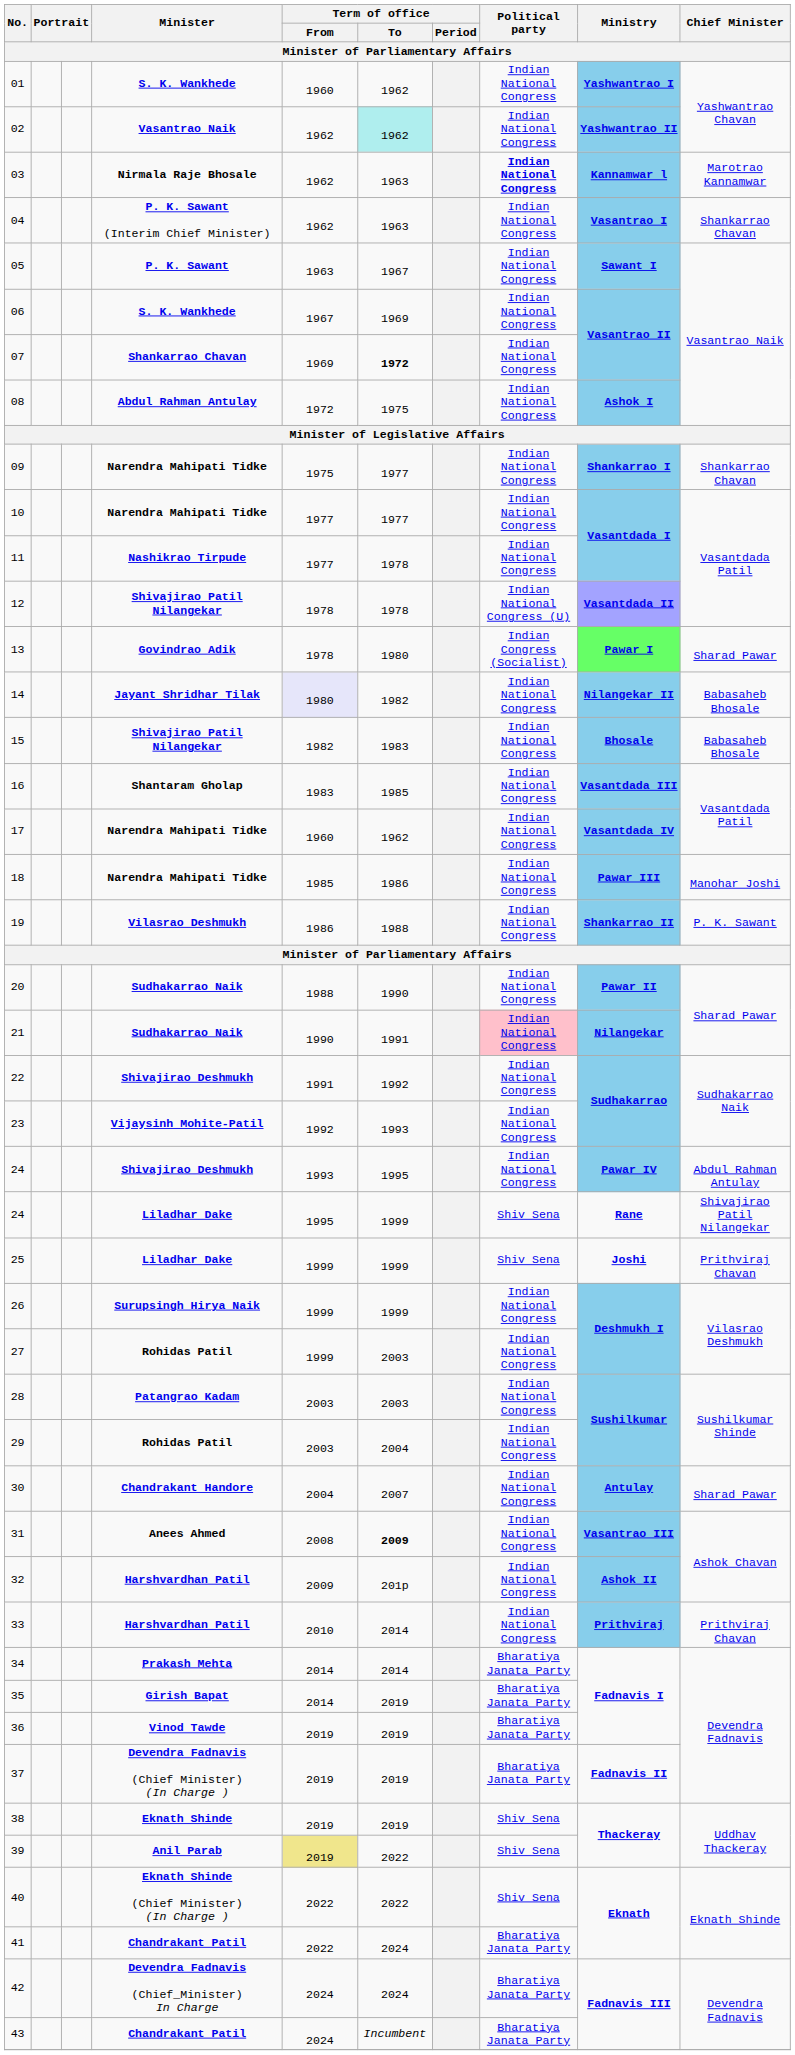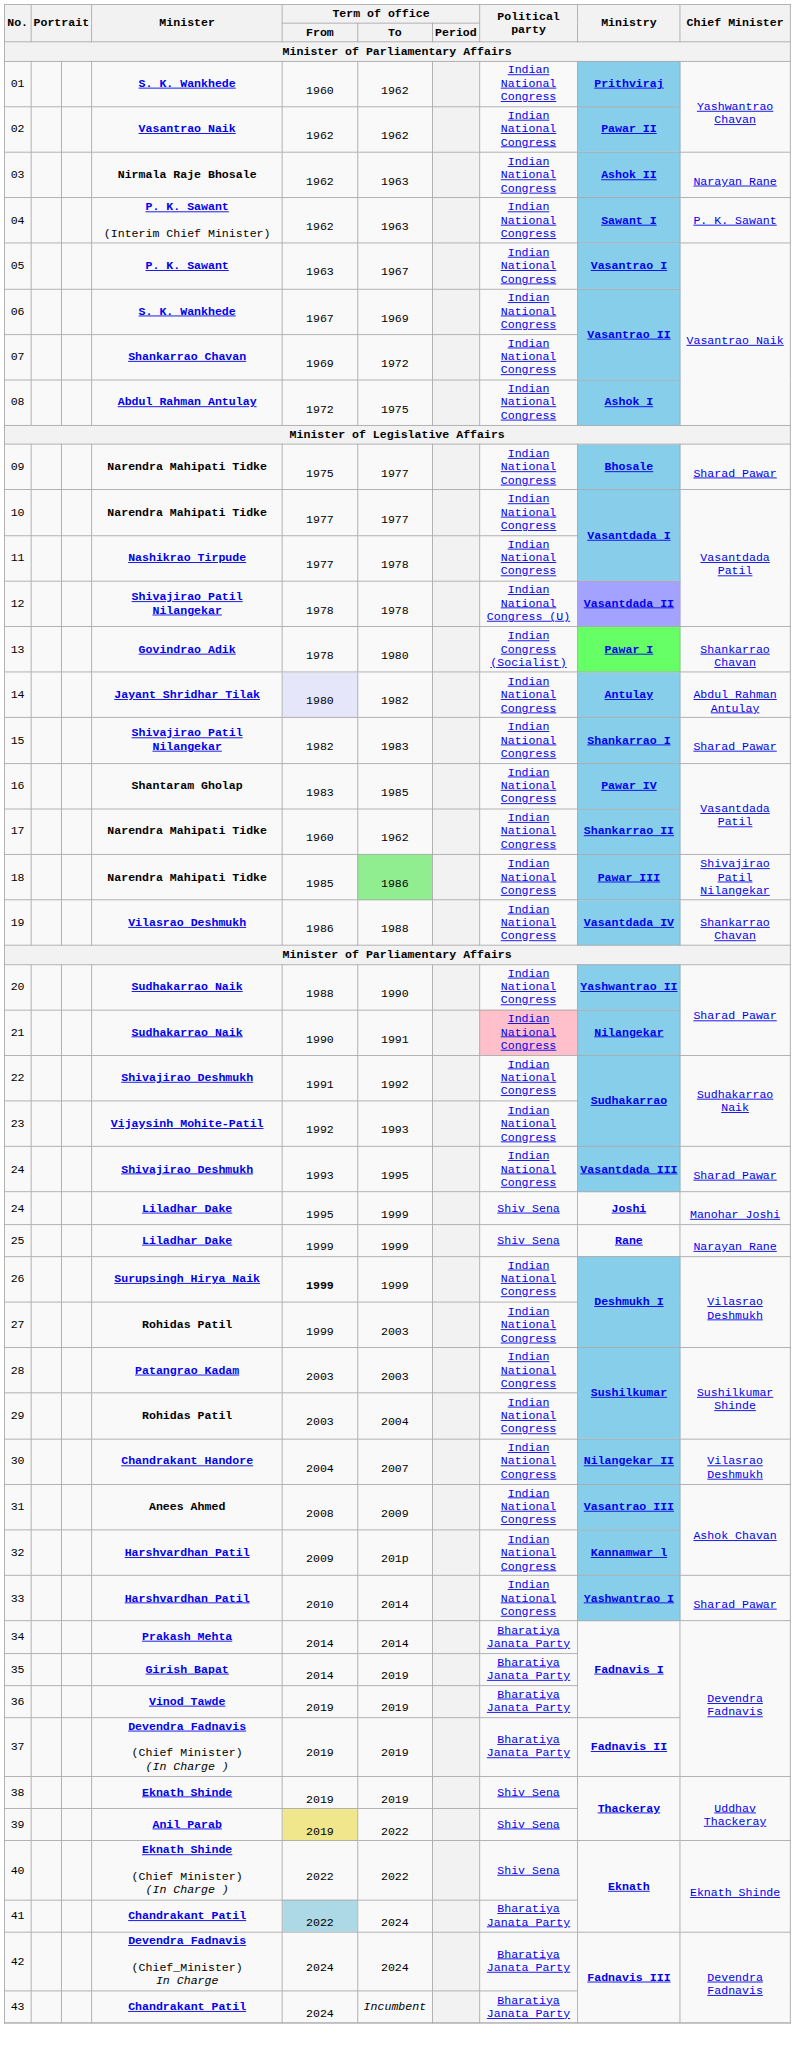(629, 84) Yashwantrao I -> (629, 84) Prithviraj
(395, 136) paleturquoise background -> (395, 136) no background
(629, 129) Yashwantrao II -> (629, 129) Pawar II
(529, 175) bold -> (529, 175) normal
(629, 175) Kannamwar l -> (629, 175) Ashok II
(735, 175) Marotrao Kannamwar -> (735, 182) Narayan Rane
(629, 220) Vasantrao I -> (629, 220) Sawant I
(735, 227) Shankarrao Chavan -> (735, 220) P. K. Sawant
(629, 266) Sawant I -> (629, 266) Vasantrao I
(395, 364) bold -> (395, 364) normal
(629, 467) Shankarrao I -> (629, 467) Bhosale
(735, 474) Shankarrao Chavan -> (735, 474) Sharad Pawar
(735, 656) Sharad Pawar -> (735, 656) Shankarrao Chavan
(629, 695) Nilangekar II -> (629, 695) Antulay
(735, 702) Babasaheb Bhosale -> (735, 702) Abdul Rahman Antulay
(629, 740) Bhosale -> (629, 740) Shankarrao I
(735, 747) Babasaheb Bhosale -> (735, 747) Sharad Pawar
(629, 786) Vasantdada III -> (629, 786) Pawar IV
(629, 832) Vasantdada IV -> (629, 832) Shankarrao II
(395, 884) no background -> (395, 884) lightgreen background
(735, 884) Manohar Joshi -> (735, 877) Shivajirao Patil Nilangekar
(629, 923) Shankarrao II -> (629, 923) Vasantdada IV
(735, 923) P. K. Sawant -> (735, 929) Shankarrao Chavan
(629, 987) Pawar II -> (629, 987) Yashwantrao II
(629, 1169) Pawar IV -> (629, 1169) Vasantdada III
(735, 1176) Abdul Rahman Antulay -> (735, 1176) Sharad Pawar
(629, 1215) Rane -> (629, 1208) Joshi
(735, 1215) Shivajirao Patil Nilangekar -> (735, 1215) Manohar Joshi
(629, 1260) Joshi -> (629, 1240) Rane
(735, 1267) Prithviraj Chavan -> (735, 1247) Narayan Rane
(320, 1313) normal -> (320, 1286) bold
(629, 1488) Antulay -> (629, 1462) Nilangekar II
(735, 1495) Sharad Pawar -> (735, 1468) Vilasrao Deshmukh
(395, 1540) bold -> (395, 1514) normal
(629, 1579) Ashok II -> (629, 1553) Kannamwar l
(629, 1625) Prithviraj -> (629, 1598) Yashwantrao I
(735, 1632) Prithviraj Chavan -> (735, 1605) Sharad Pawar
(320, 1949) no background -> (320, 1923) lightblue background
